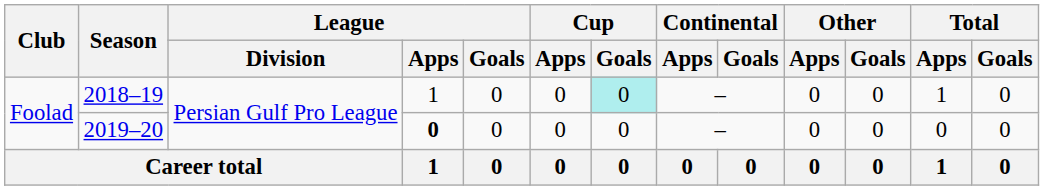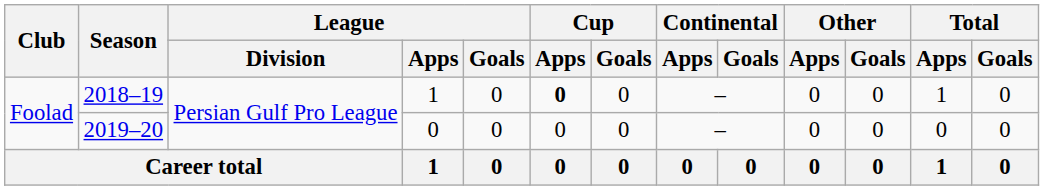(560, 94) normal -> (560, 94) bold
(624, 94) paleturquoise background -> (624, 94) no background
(433, 130) bold -> (433, 130) normal
